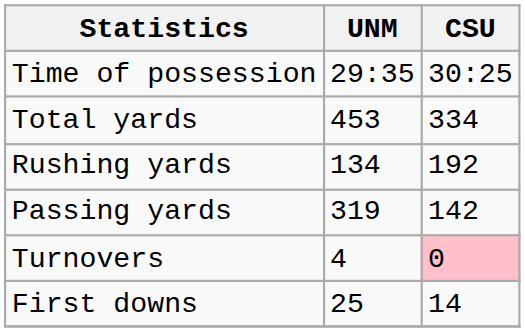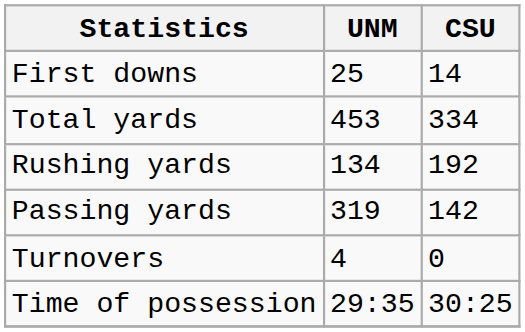rows swapped: (105, 304) <-> (164, 74)
(437, 258) pink background -> (437, 258) no background
